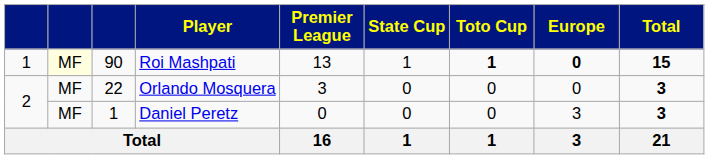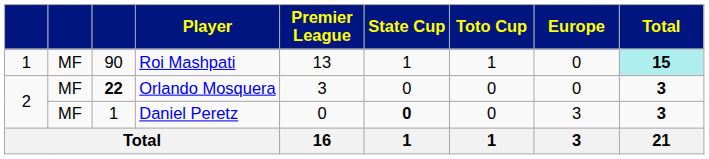(70, 62) lightyellow background -> (70, 62) no background
(492, 62) bold -> (492, 62) normal
(577, 62) bold -> (577, 62) normal
(661, 62) no background -> (661, 62) paleturquoise background
(114, 88) normal -> (114, 88) bold
(407, 114) normal -> (407, 114) bold
